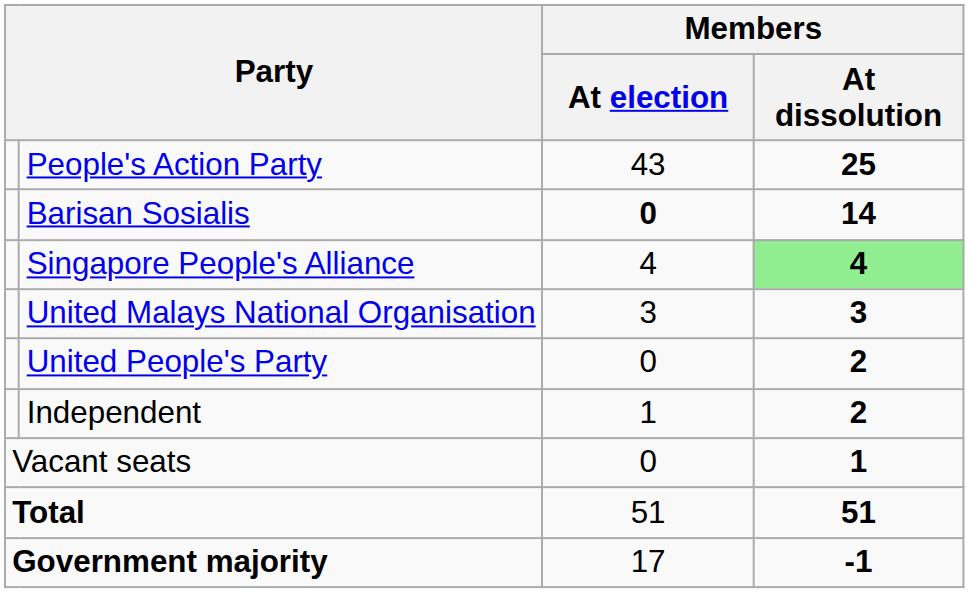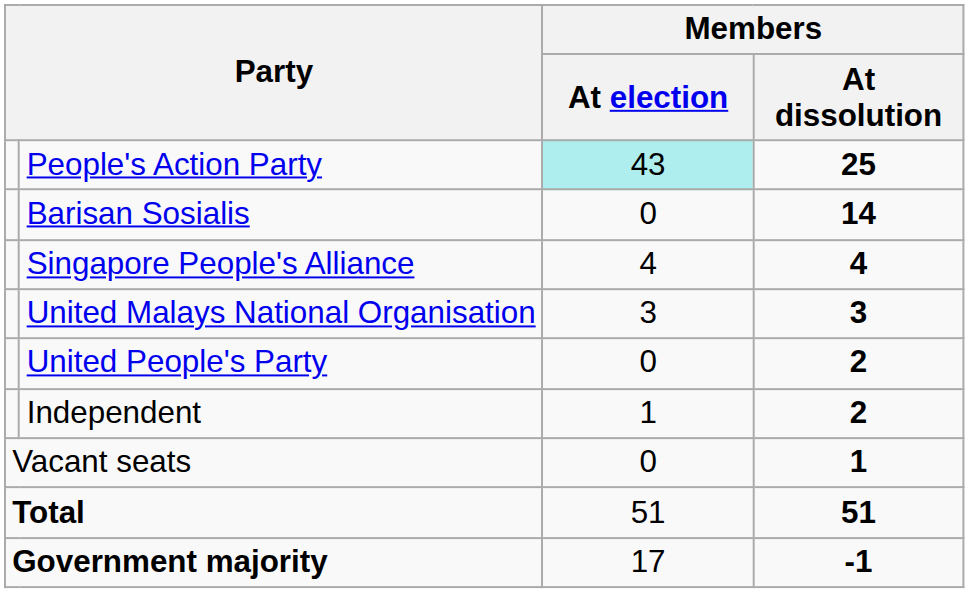(648, 164) no background -> (648, 164) paleturquoise background
(648, 213) bold -> (648, 213) normal
(859, 263) lightgreen background -> (859, 263) no background
